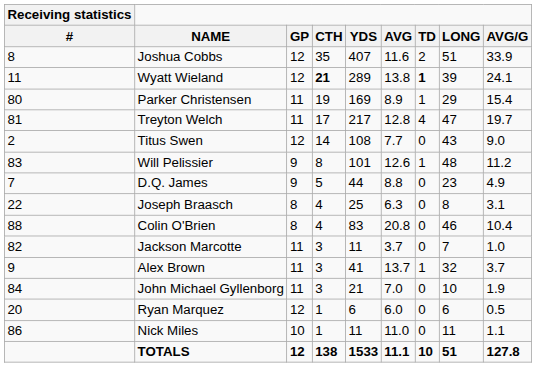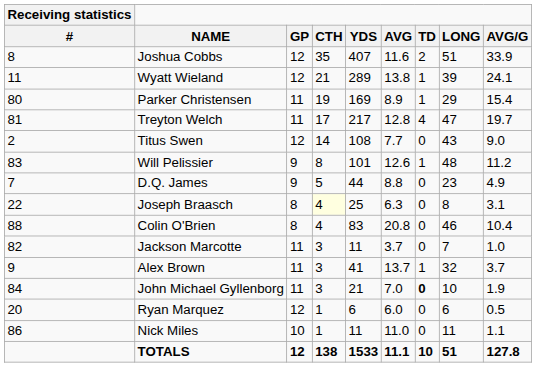(323, 78) bold -> (323, 78) normal
(422, 78) bold -> (422, 78) normal
(319, 204) no background -> (319, 204) lightyellow background
(422, 288) normal -> (422, 288) bold
